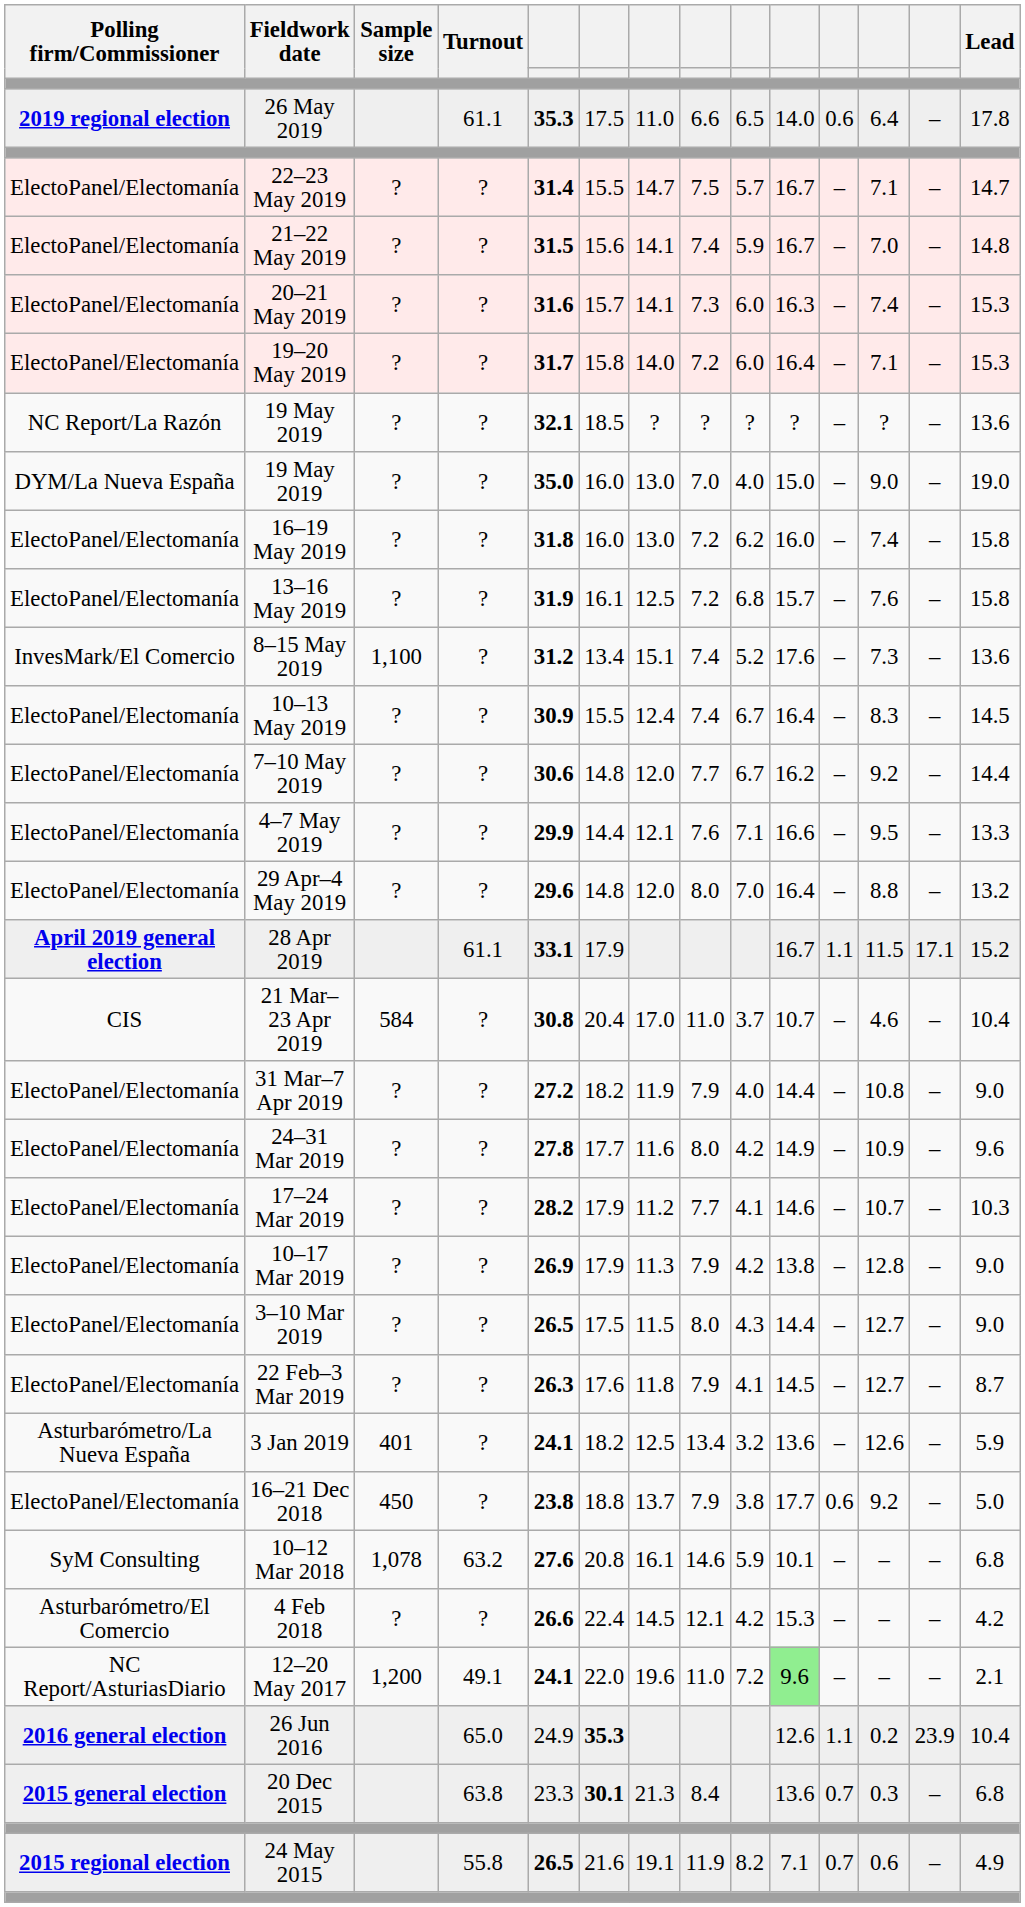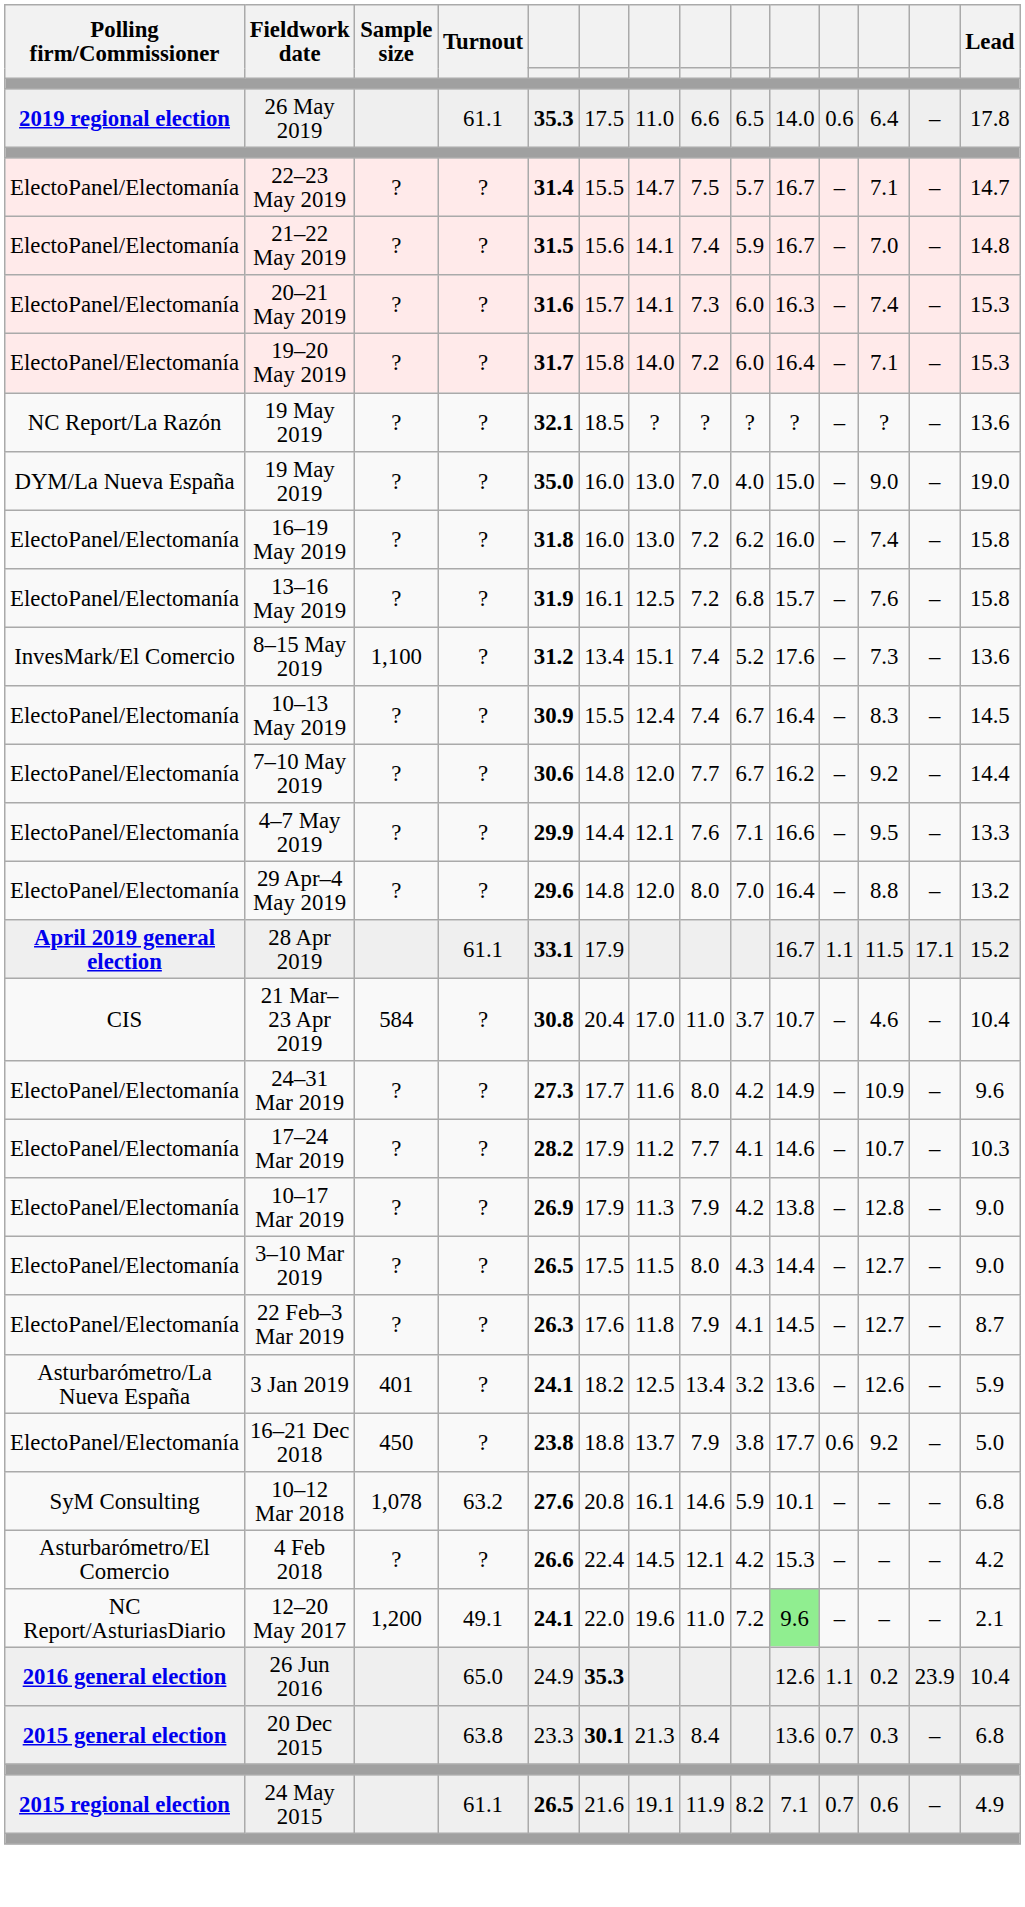- row: (125, 1090)
(554, 1148) 27.8 -> (554, 1090) 27.3
(483, 1862) 55.8 -> (483, 1803) 61.1
